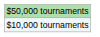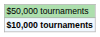(47, 24) normal -> (50, 24) bold
